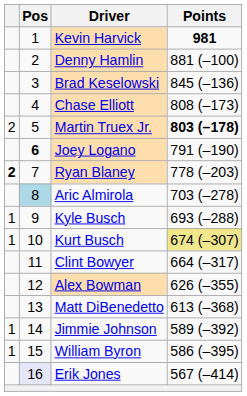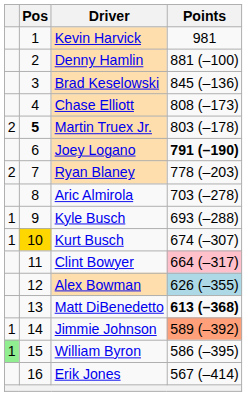(205, 38) bold -> (205, 38) normal
(35, 128) normal -> (35, 128) bold
(205, 128) bold -> (205, 128) normal
(35, 150) bold -> (35, 150) normal
(205, 150) normal -> (205, 150) bold
(12, 172) bold -> (12, 172) normal
(35, 195) lightblue background -> (35, 195) no background
(35, 240) no background -> (35, 240) gold background
(205, 240) khaki background -> (205, 240) no background
(205, 262) no background -> (205, 262) pink background
(205, 284) no background -> (205, 284) lightblue background
(205, 307) normal -> (205, 307) bold
(205, 329) no background -> (205, 329) lightsalmon background
(12, 352) no background -> (12, 352) lightgreen background
(35, 374) lavender background -> (35, 374) no background
